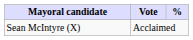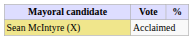(43, 27) no background -> (43, 27) khaki background
